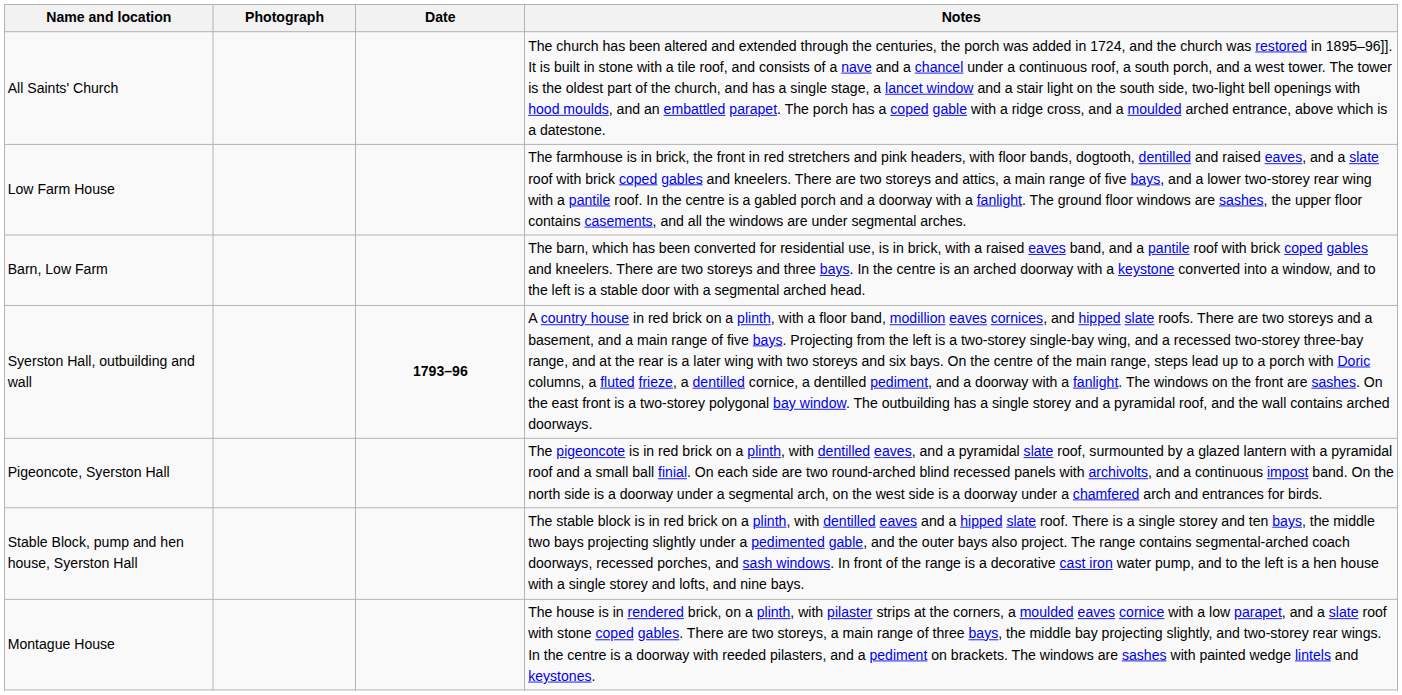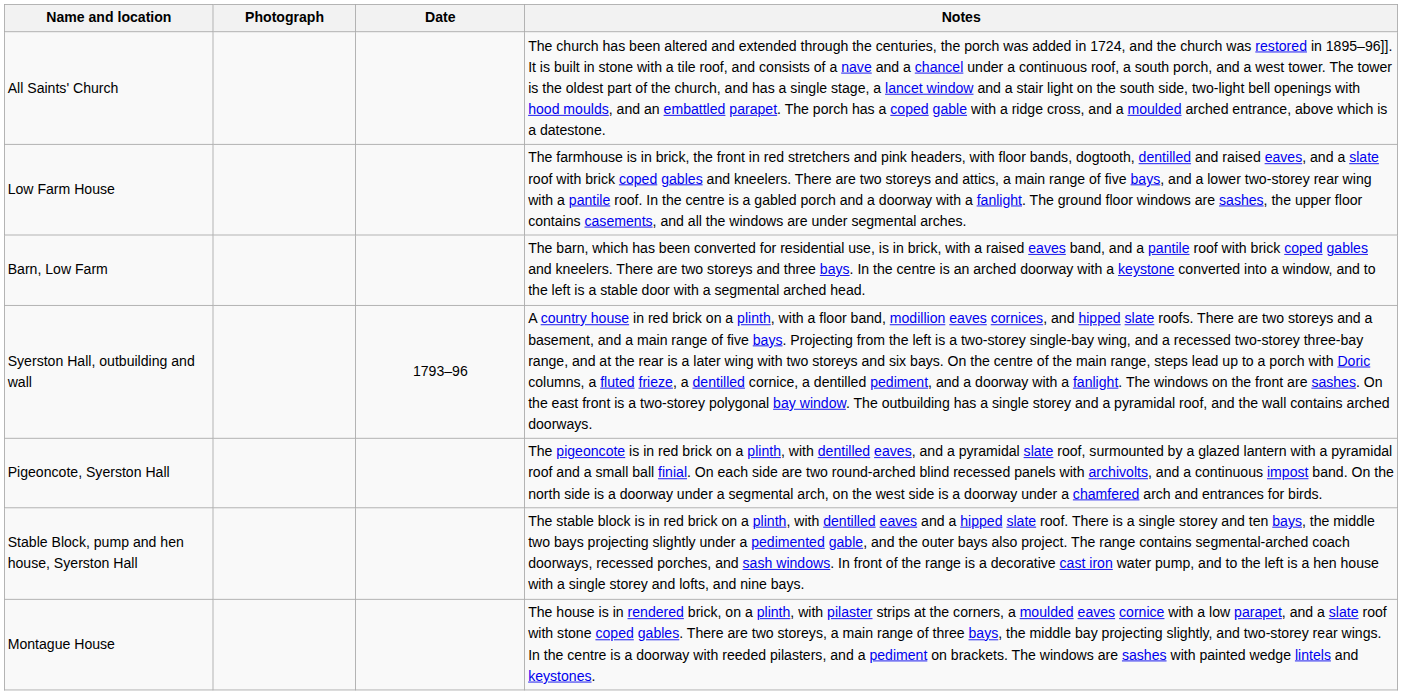(440, 371) bold -> (440, 371) normal
